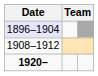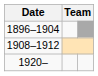(33, 30) lavender background -> (33, 30) no background
(33, 63) bold -> (33, 63) normal
